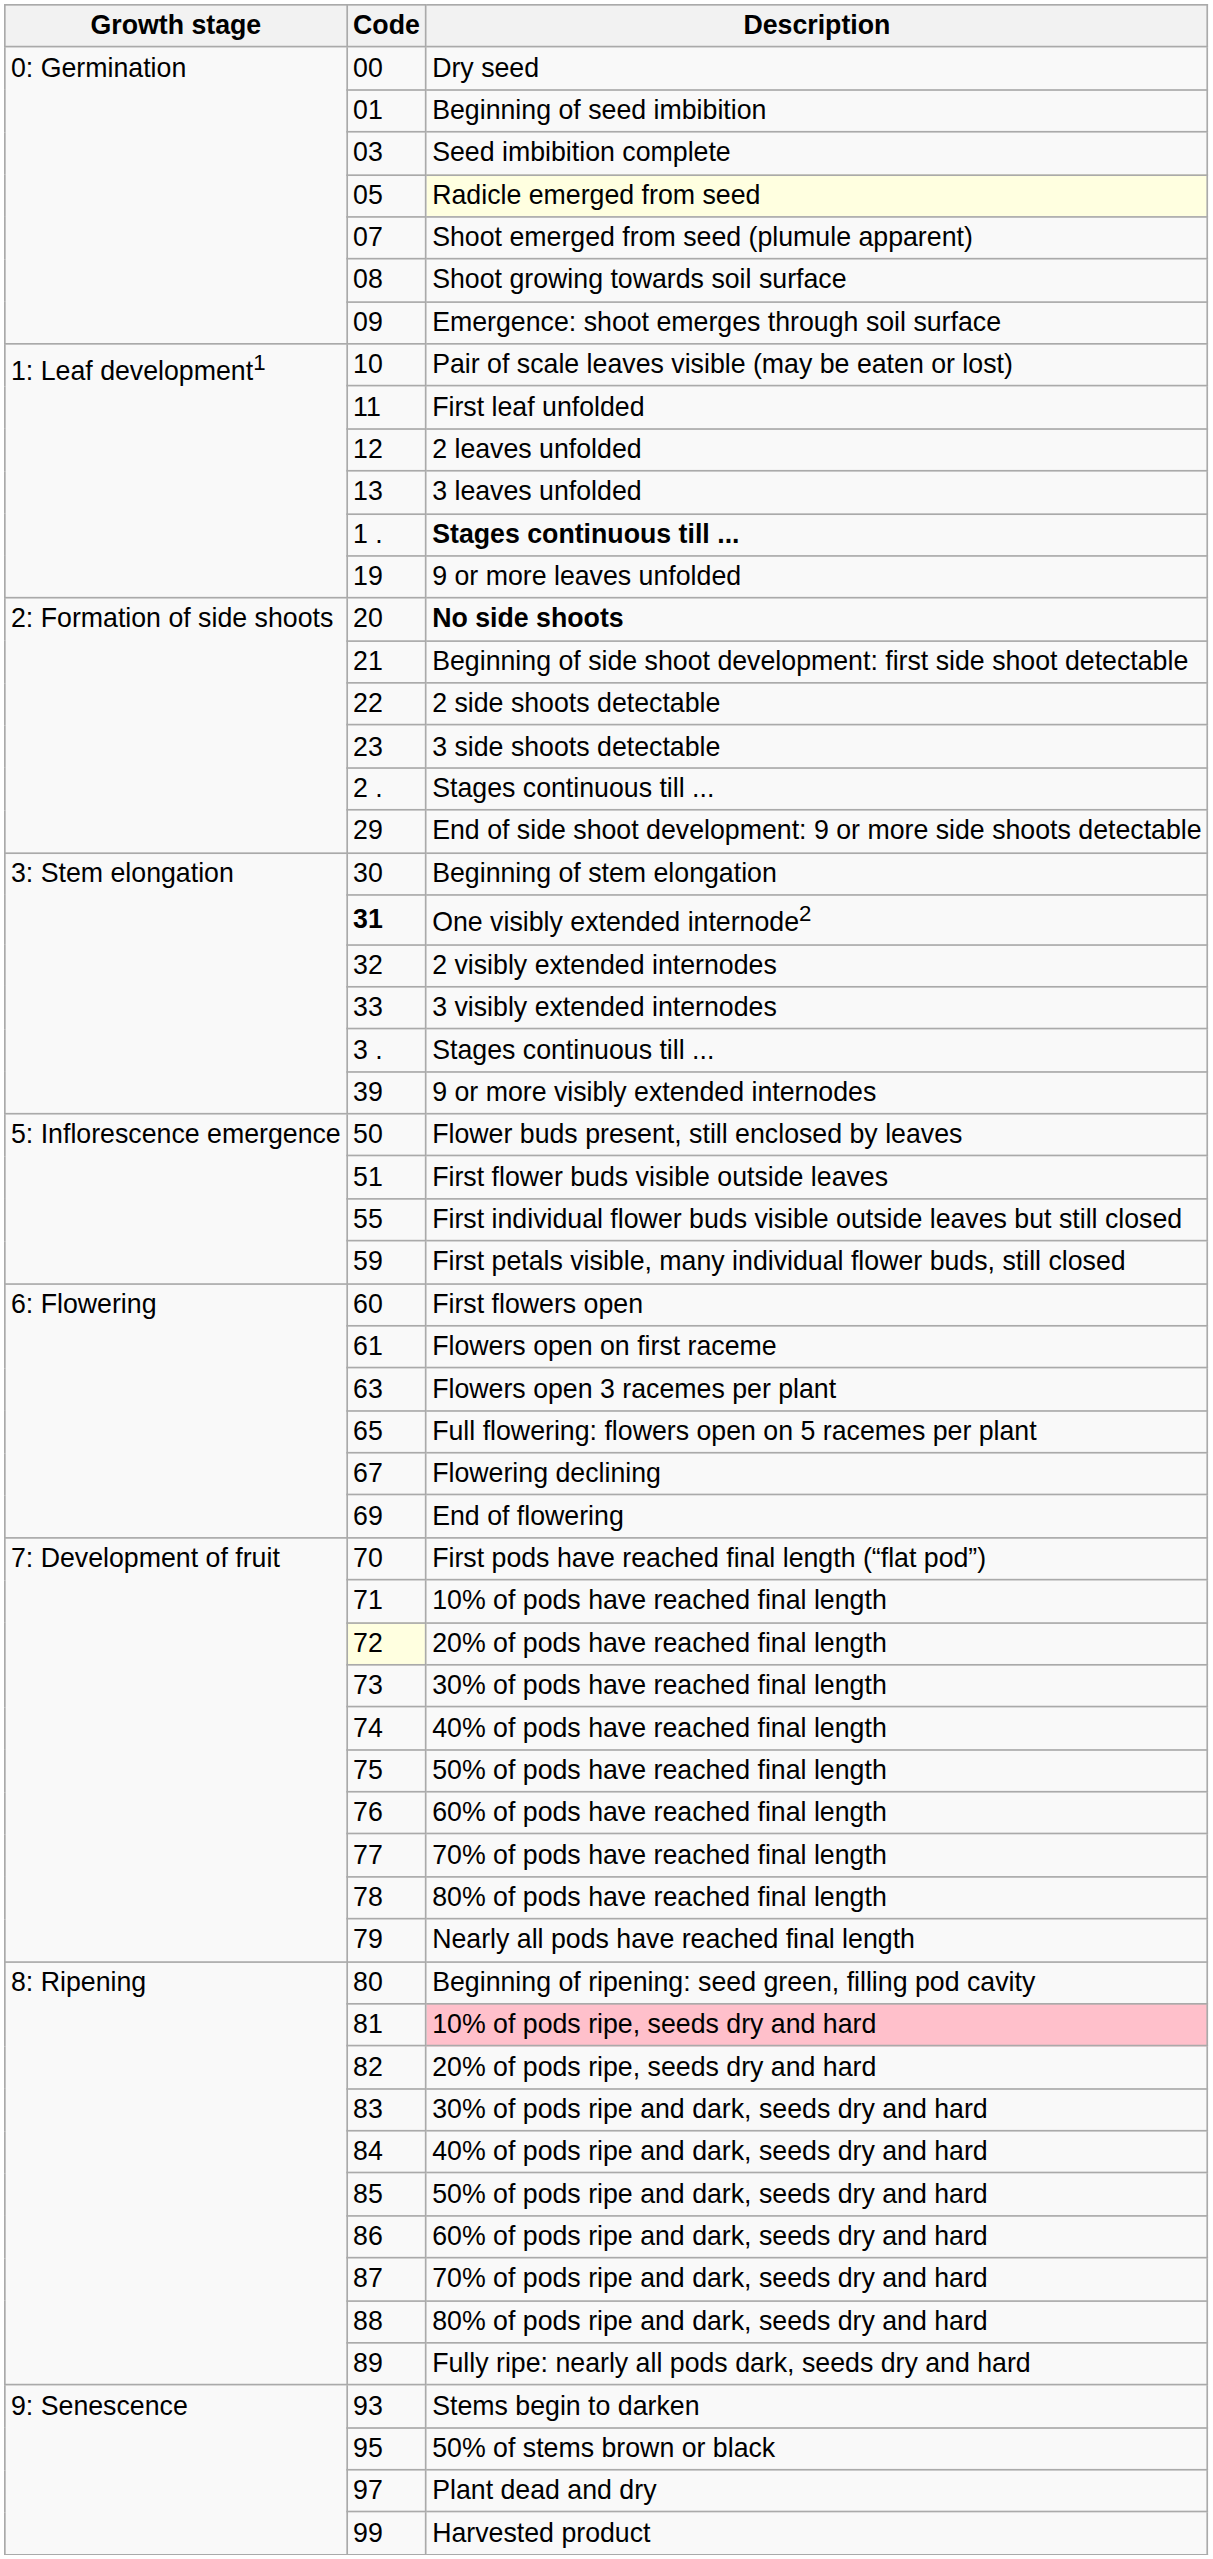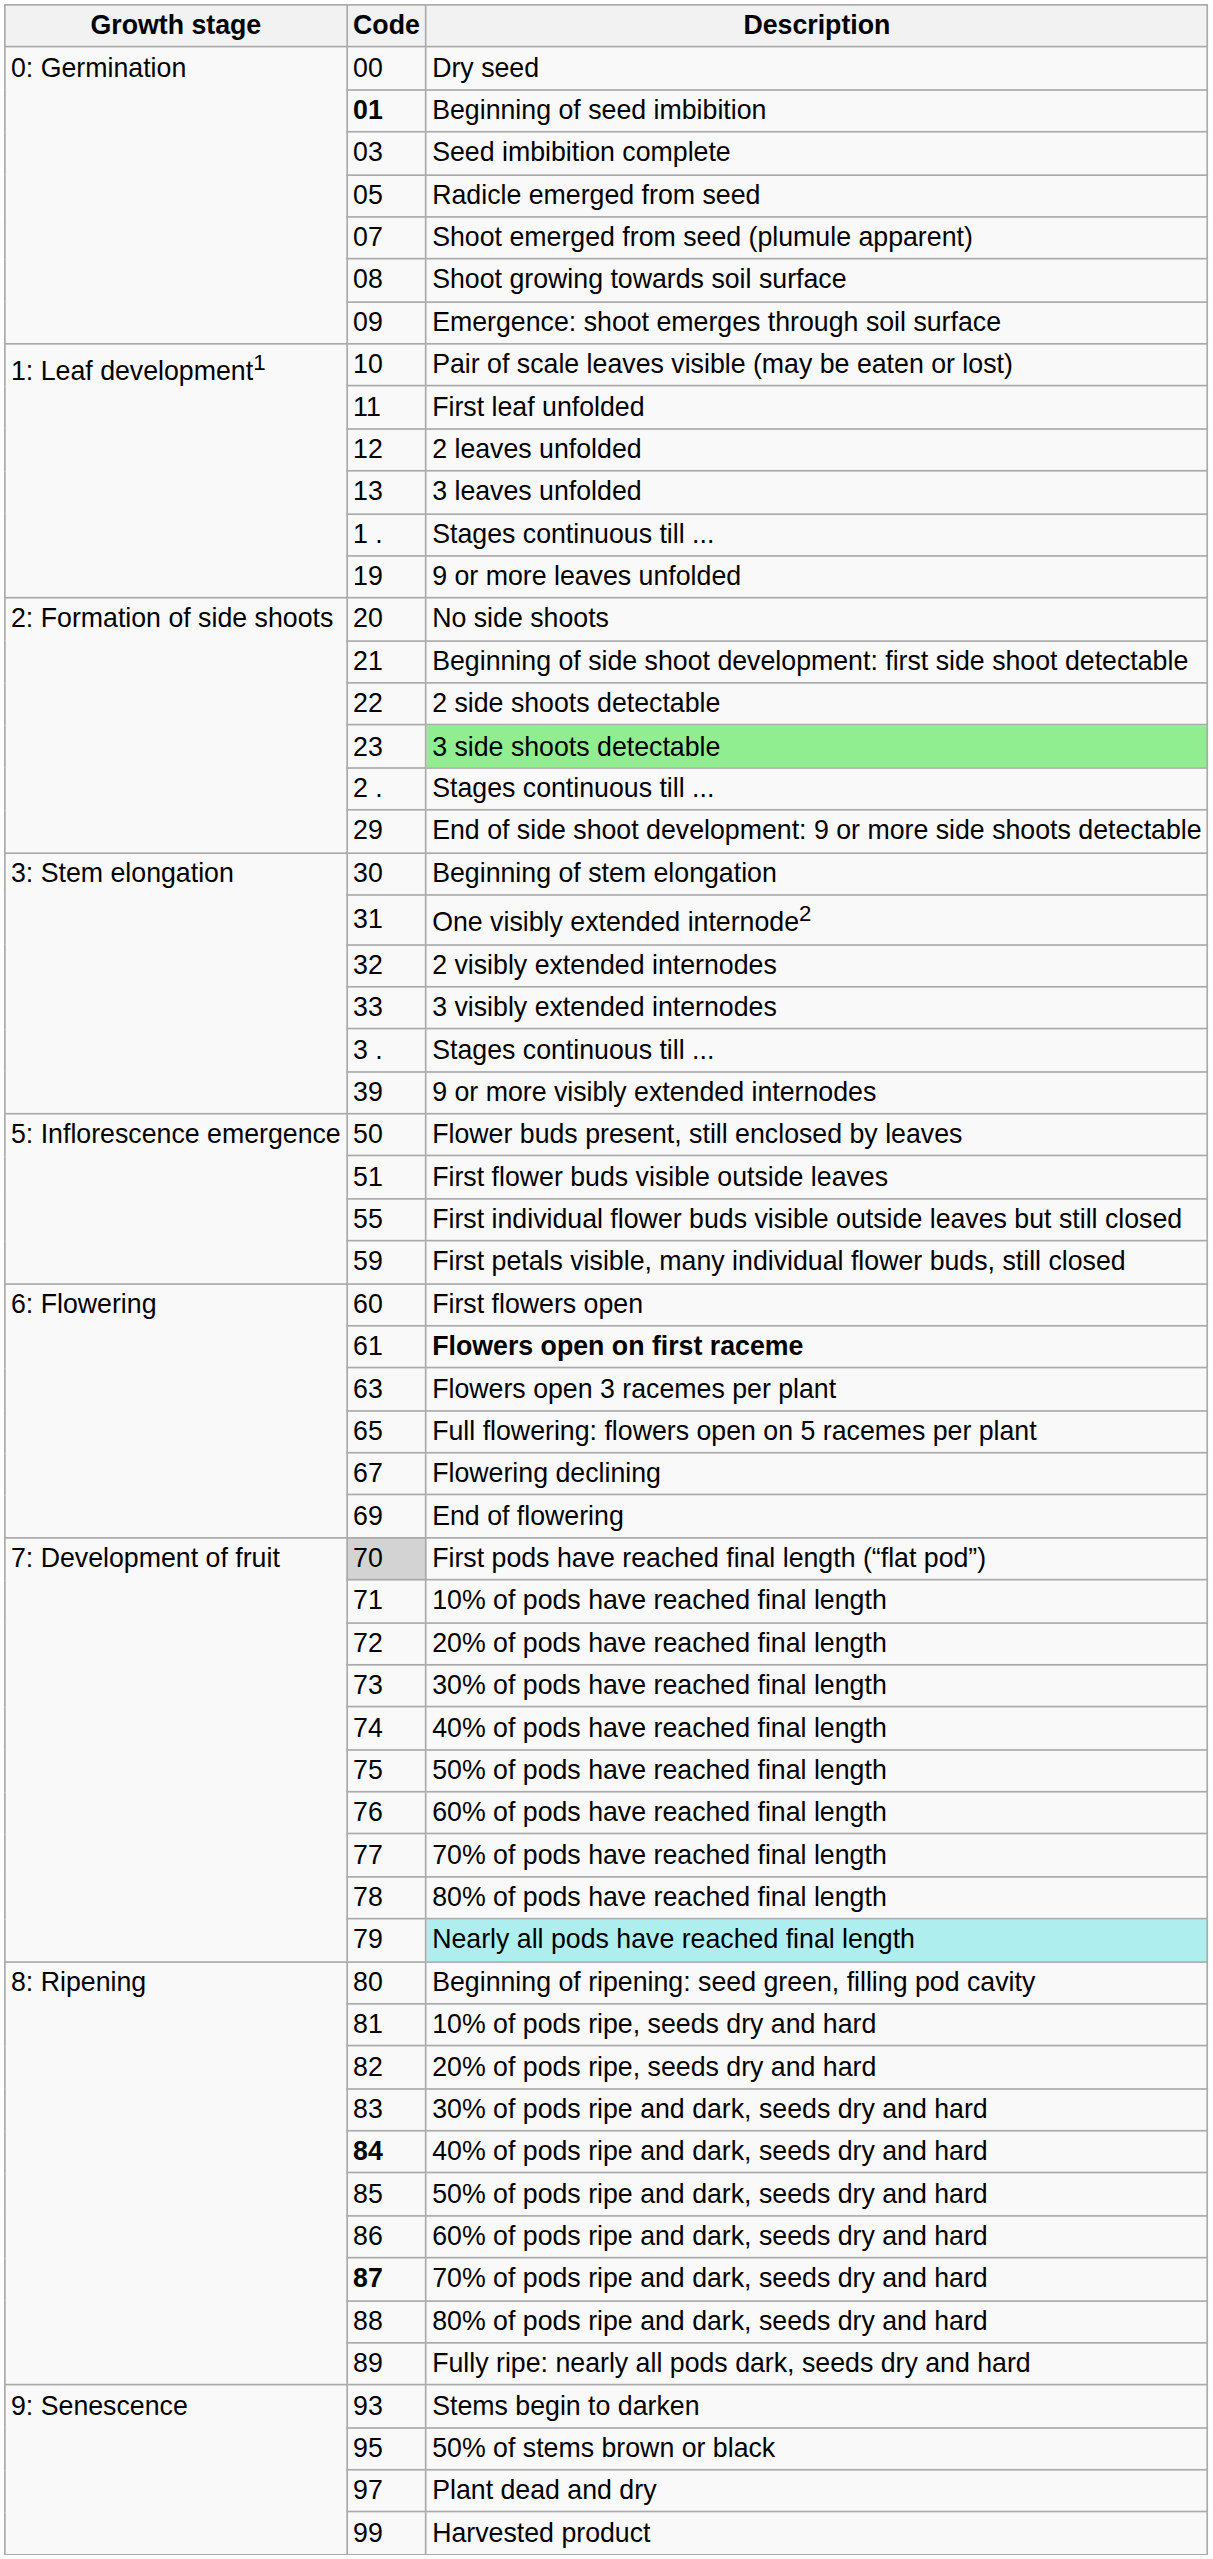(368, 110) normal -> (368, 110) bold
(596, 195) lightyellow background -> (596, 195) no background
(586, 534) bold -> (573, 534) normal
(528, 618) bold -> (521, 618) normal
(576, 746) no background -> (576, 746) lightgreen background
(368, 919) bold -> (368, 919) normal
(604, 1346) normal -> (618, 1346) bold
(368, 1558) no background -> (368, 1558) lightgrey background
(368, 1643) lightyellow background -> (368, 1643) no background
(674, 1939) no background -> (674, 1939) paleturquoise background
(654, 2024) pink background -> (654, 2024) no background
(368, 2151) normal -> (368, 2151) bold
(368, 2278) normal -> (368, 2278) bold
